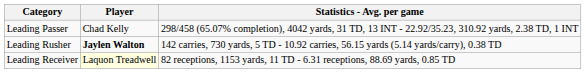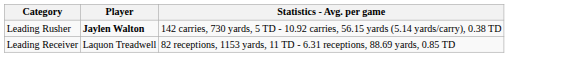- row: (37, 28)
(119, 60) lightyellow background -> (119, 44) no background
